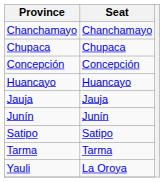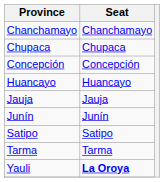(104, 168) normal -> (106, 168) bold
